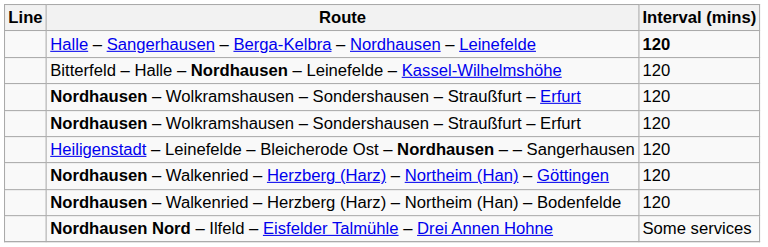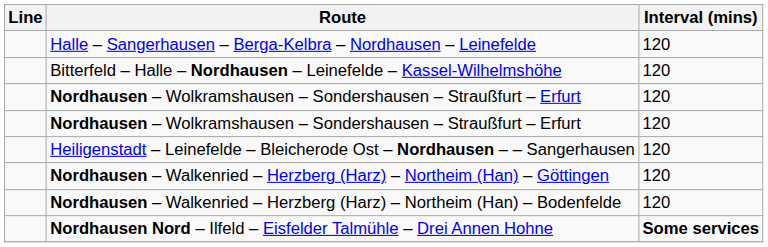(656, 44) bold -> (656, 44) normal
(697, 228) normal -> (701, 228) bold
